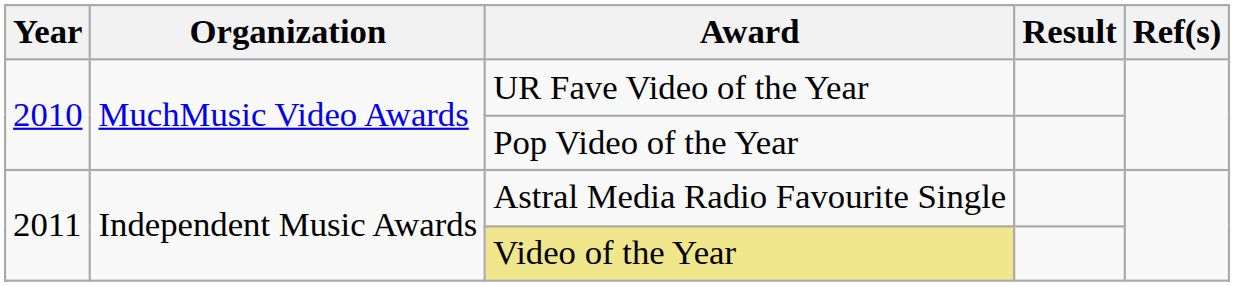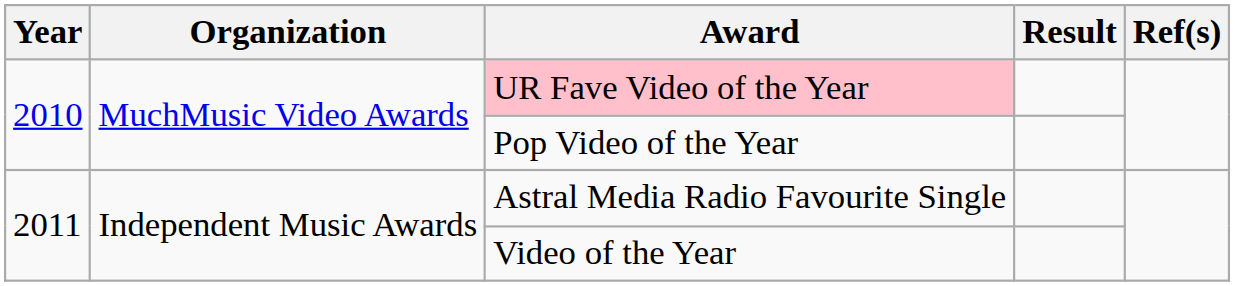(681, 87) no background -> (681, 87) pink background
(615, 252) khaki background -> (615, 252) no background
